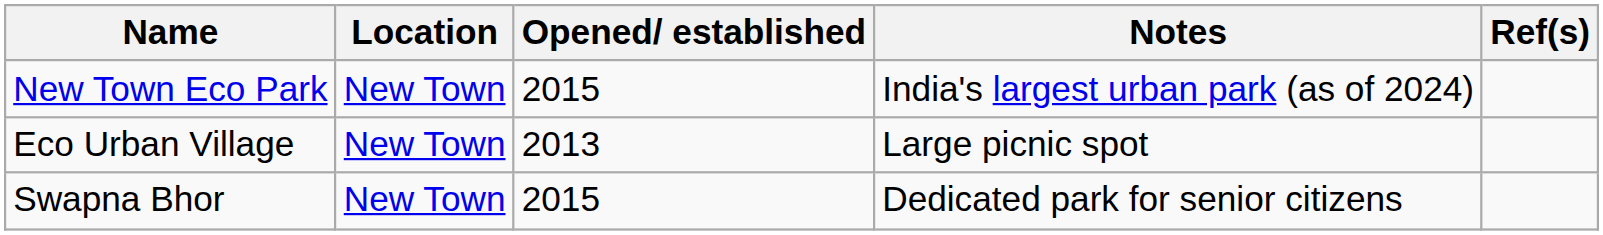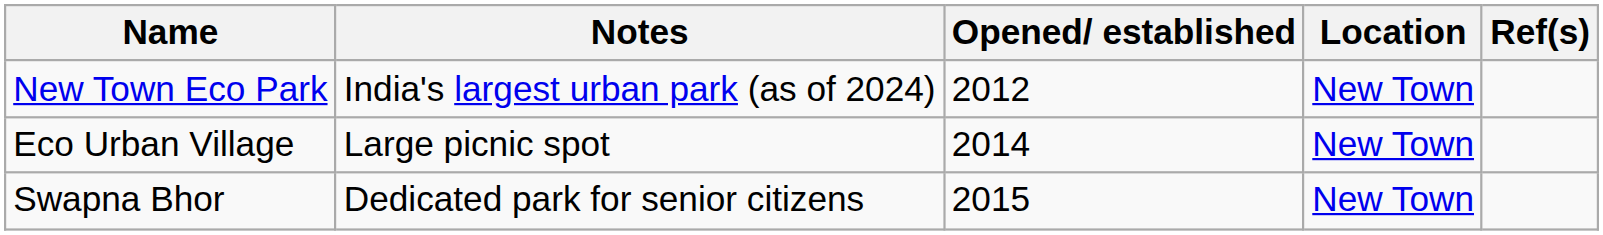columns swapped: (425, 32) <-> (1178, 32)
(561, 88) 2015 -> (991, 88) 2012
(561, 144) 2013 -> (991, 144) 2014
